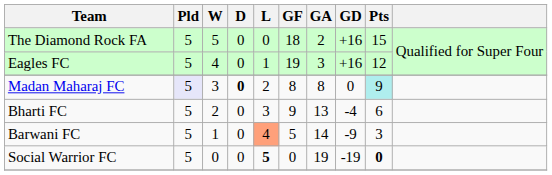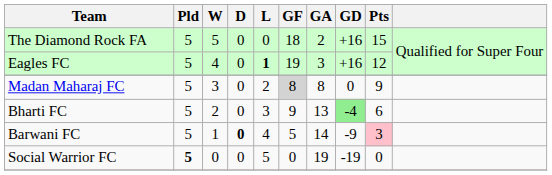(266, 63) normal -> (266, 63) bold
(188, 87) lavender background -> (188, 87) no background
(241, 87) bold -> (241, 87) normal
(293, 87) no background -> (293, 87) lightgrey background
(379, 87) paleturquoise background -> (379, 87) no background
(351, 110) no background -> (351, 110) lightgreen background
(241, 134) normal -> (241, 134) bold
(266, 134) lightsalmon background -> (266, 134) no background
(379, 134) no background -> (379, 134) pink background
(188, 157) normal -> (188, 157) bold
(266, 157) bold -> (266, 157) normal
(379, 157) bold -> (379, 157) normal
